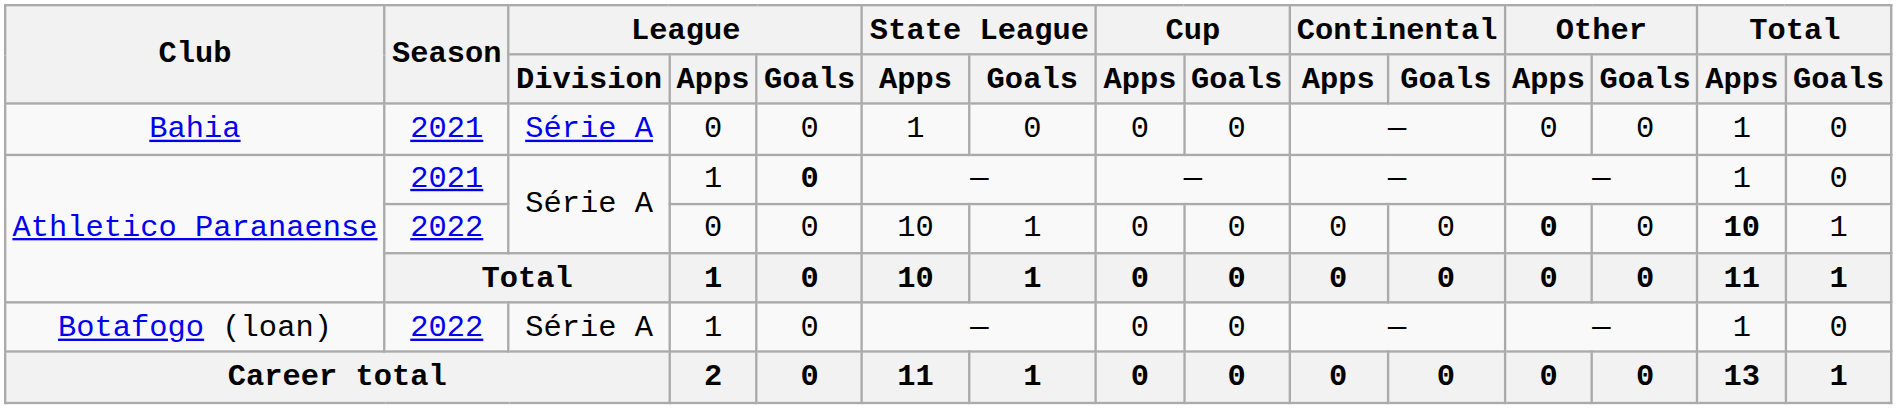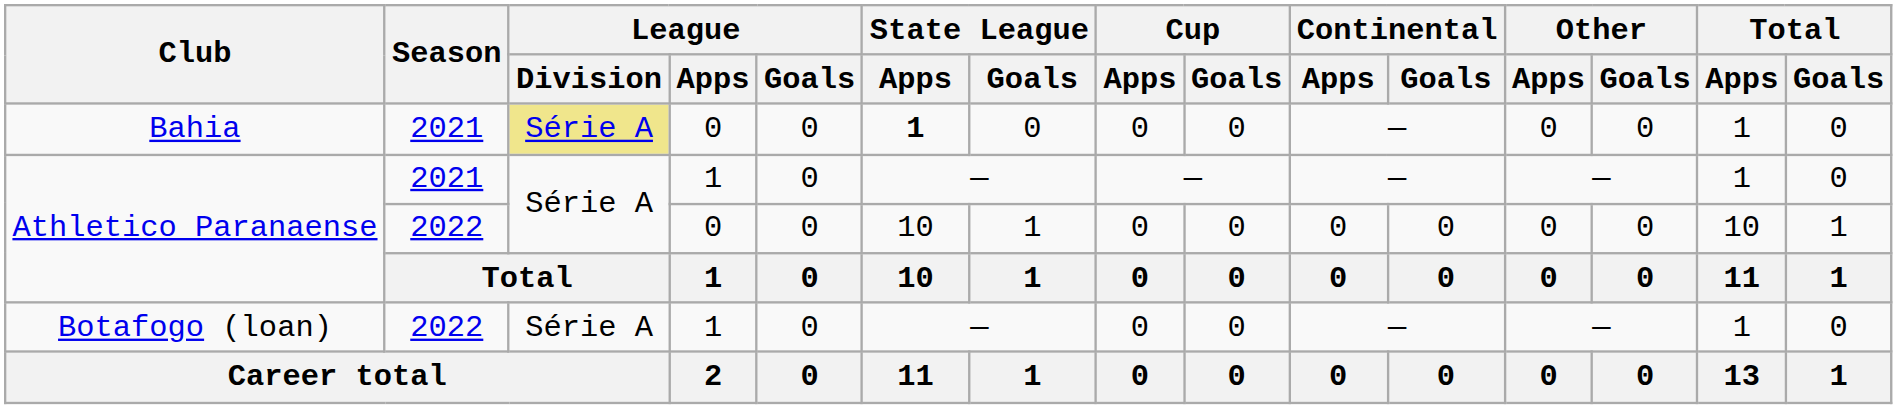(589, 129) no background -> (589, 129) khaki background
(916, 129) normal -> (916, 129) bold
(810, 179) bold -> (810, 179) normal
(1549, 228) bold -> (1549, 228) normal
(1742, 228) bold -> (1742, 228) normal
